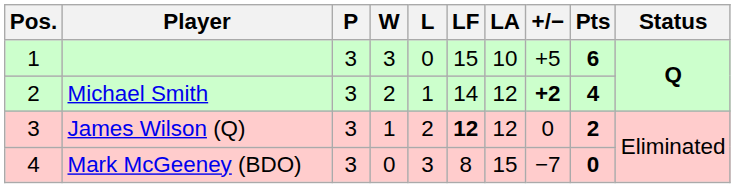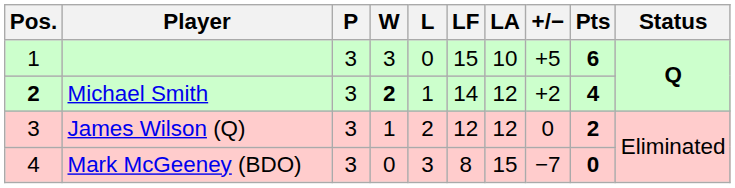(34, 93) normal -> (34, 93) bold
(389, 93) normal -> (389, 93) bold
(548, 93) bold -> (548, 93) normal
(466, 128) bold -> (466, 128) normal
